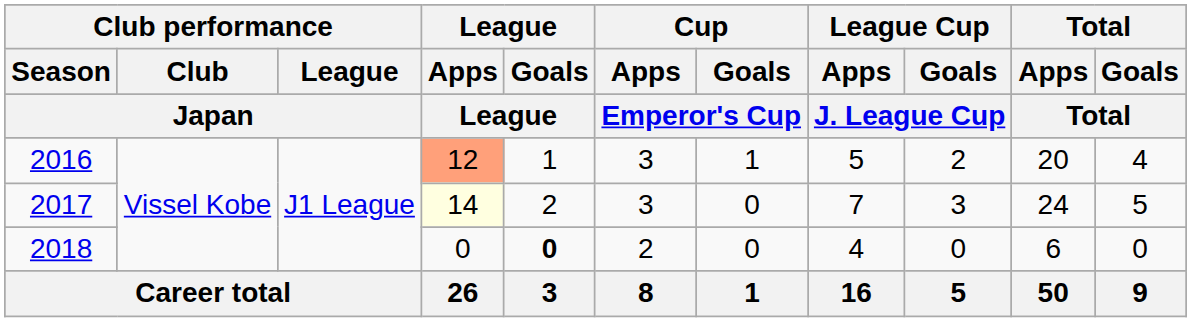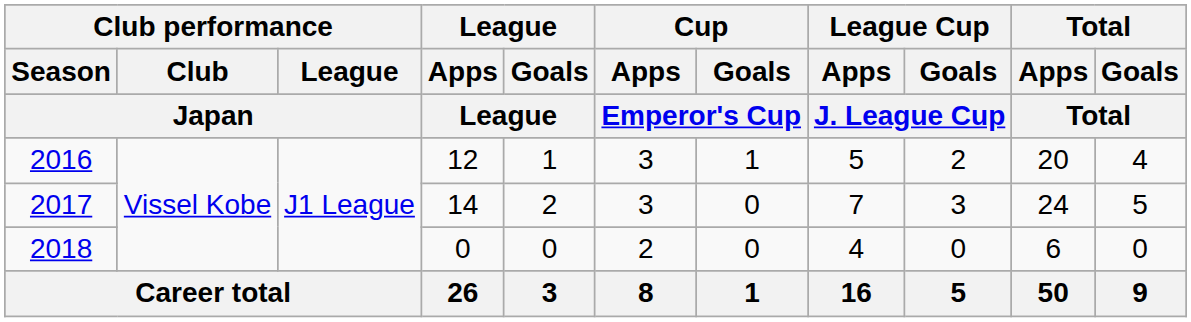(463, 159) lightsalmon background -> (463, 159) no background
(463, 204) lightyellow background -> (463, 204) no background
(550, 248) bold -> (550, 248) normal
